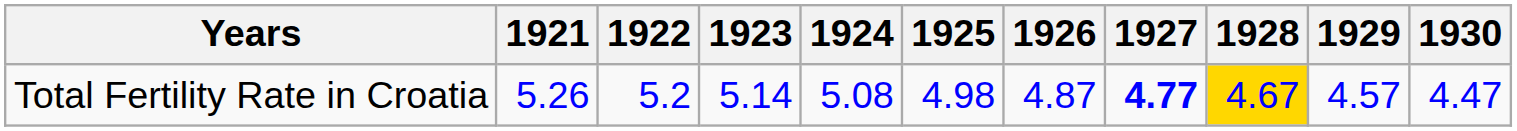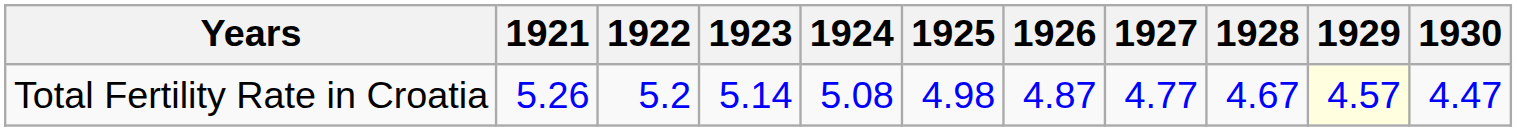(1161, 94) bold -> (1161, 94) normal
(1263, 94) gold background -> (1263, 94) no background
(1364, 94) no background -> (1364, 94) lightyellow background
